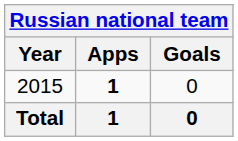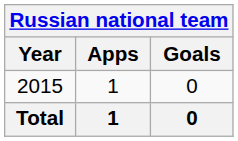(113, 86) bold -> (113, 86) normal
